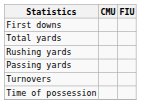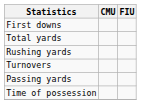rows swapped: (39, 66) <-> (29, 79)
